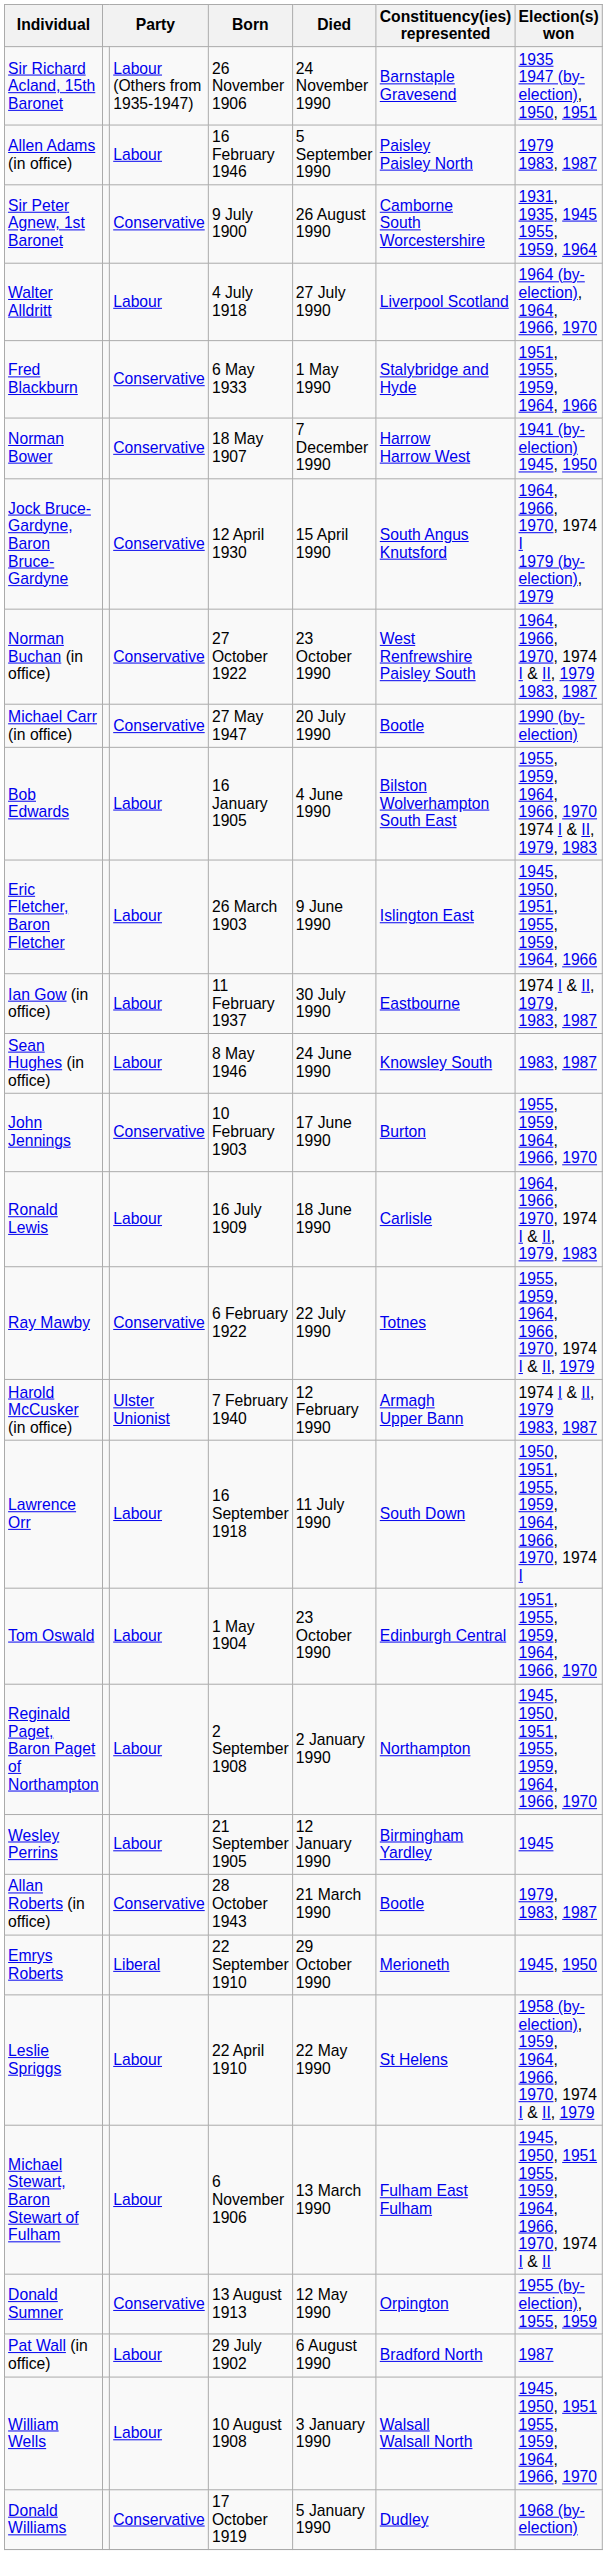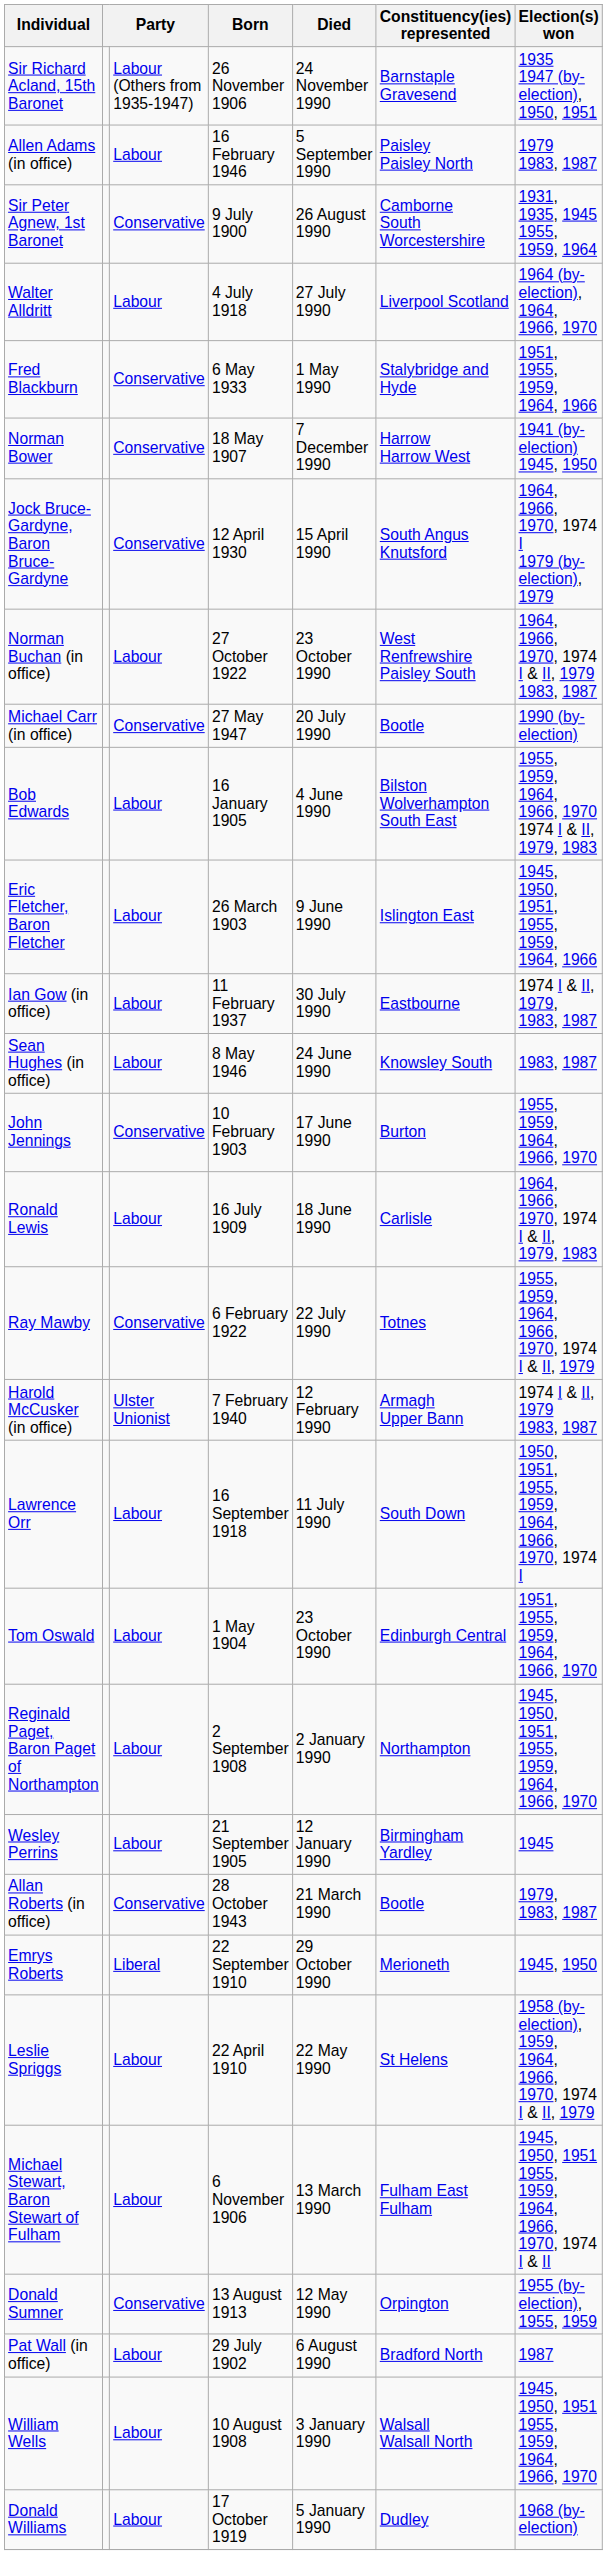(159, 656) Conservative -> (138, 656) Labour
(159, 2519) Conservative -> (138, 2519) Labour
